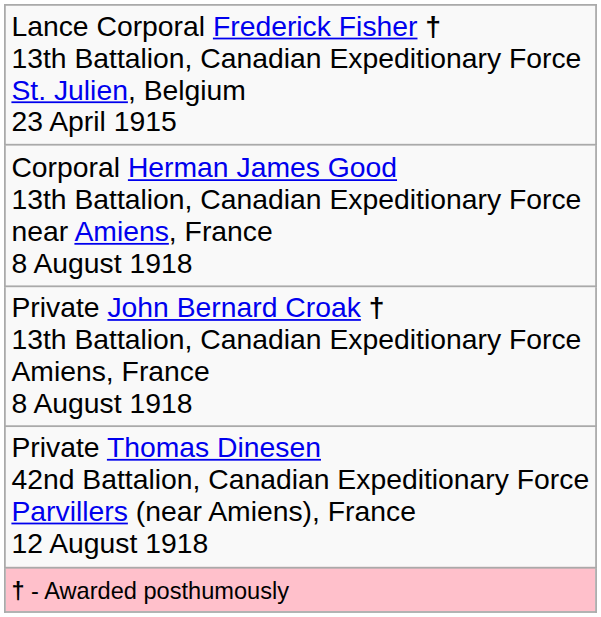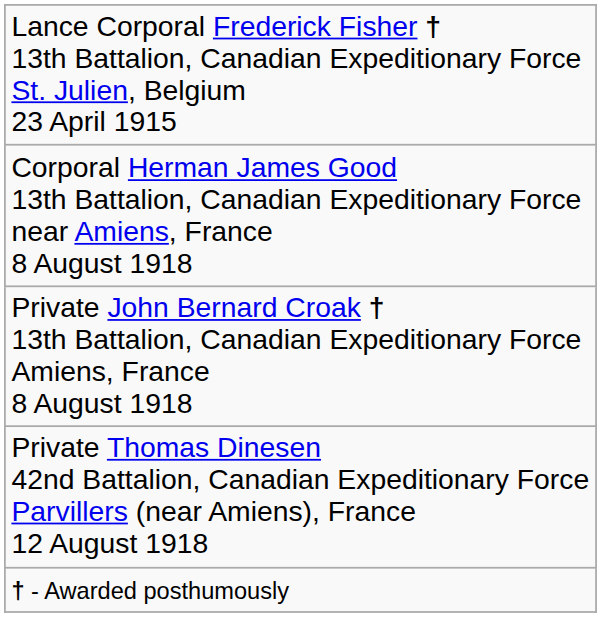(150, 590) pink background -> (150, 590) no background
